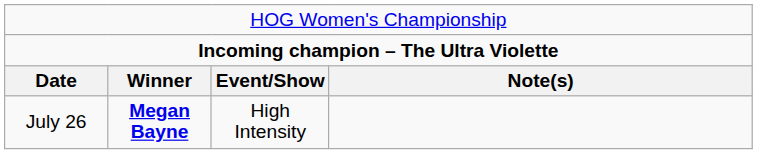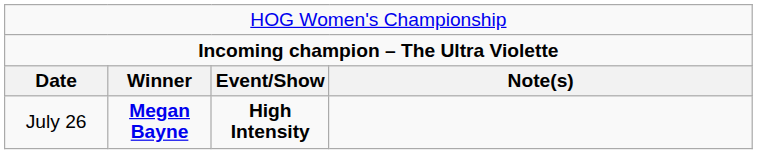(270, 121) normal -> (270, 121) bold
